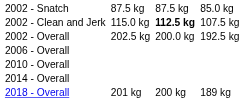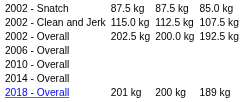(175, 22) bold -> (174, 22) normal
